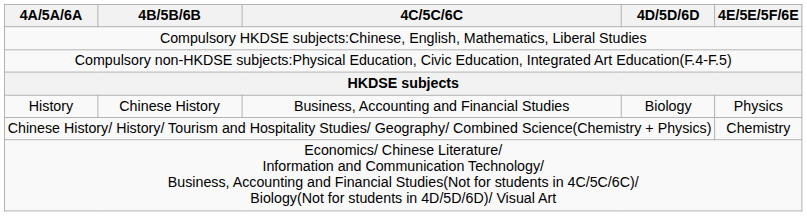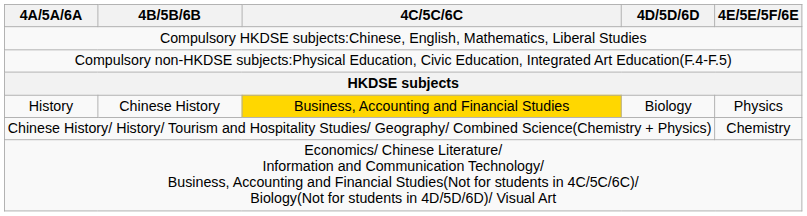(432, 106) no background -> (432, 106) gold background
